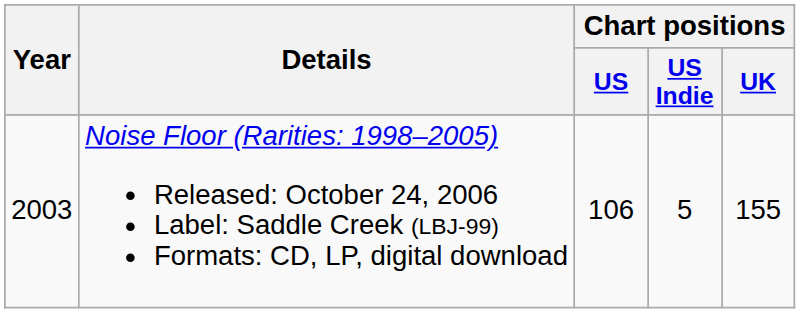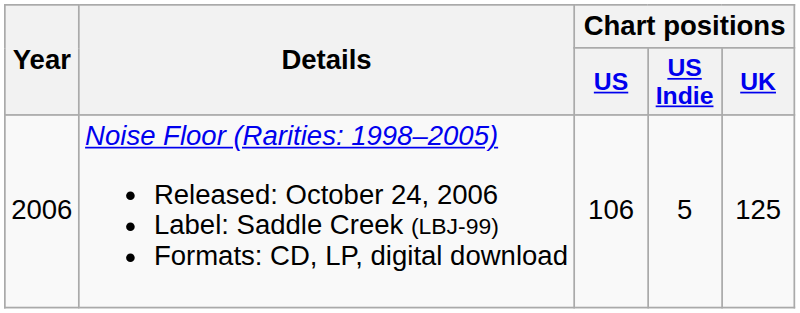(42, 210) 2003 -> (42, 210) 2006
(758, 210) 155 -> (758, 210) 125
